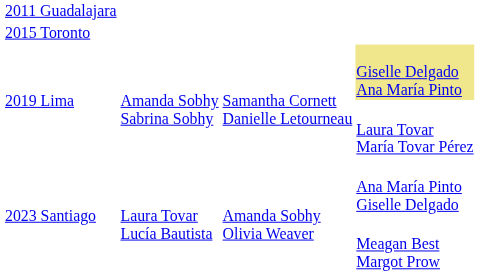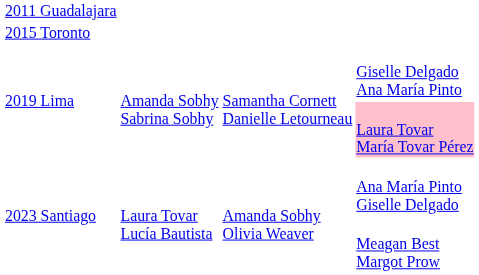(409, 81) khaki background -> (409, 81) no background
(415, 138) no background -> (415, 138) pink background
